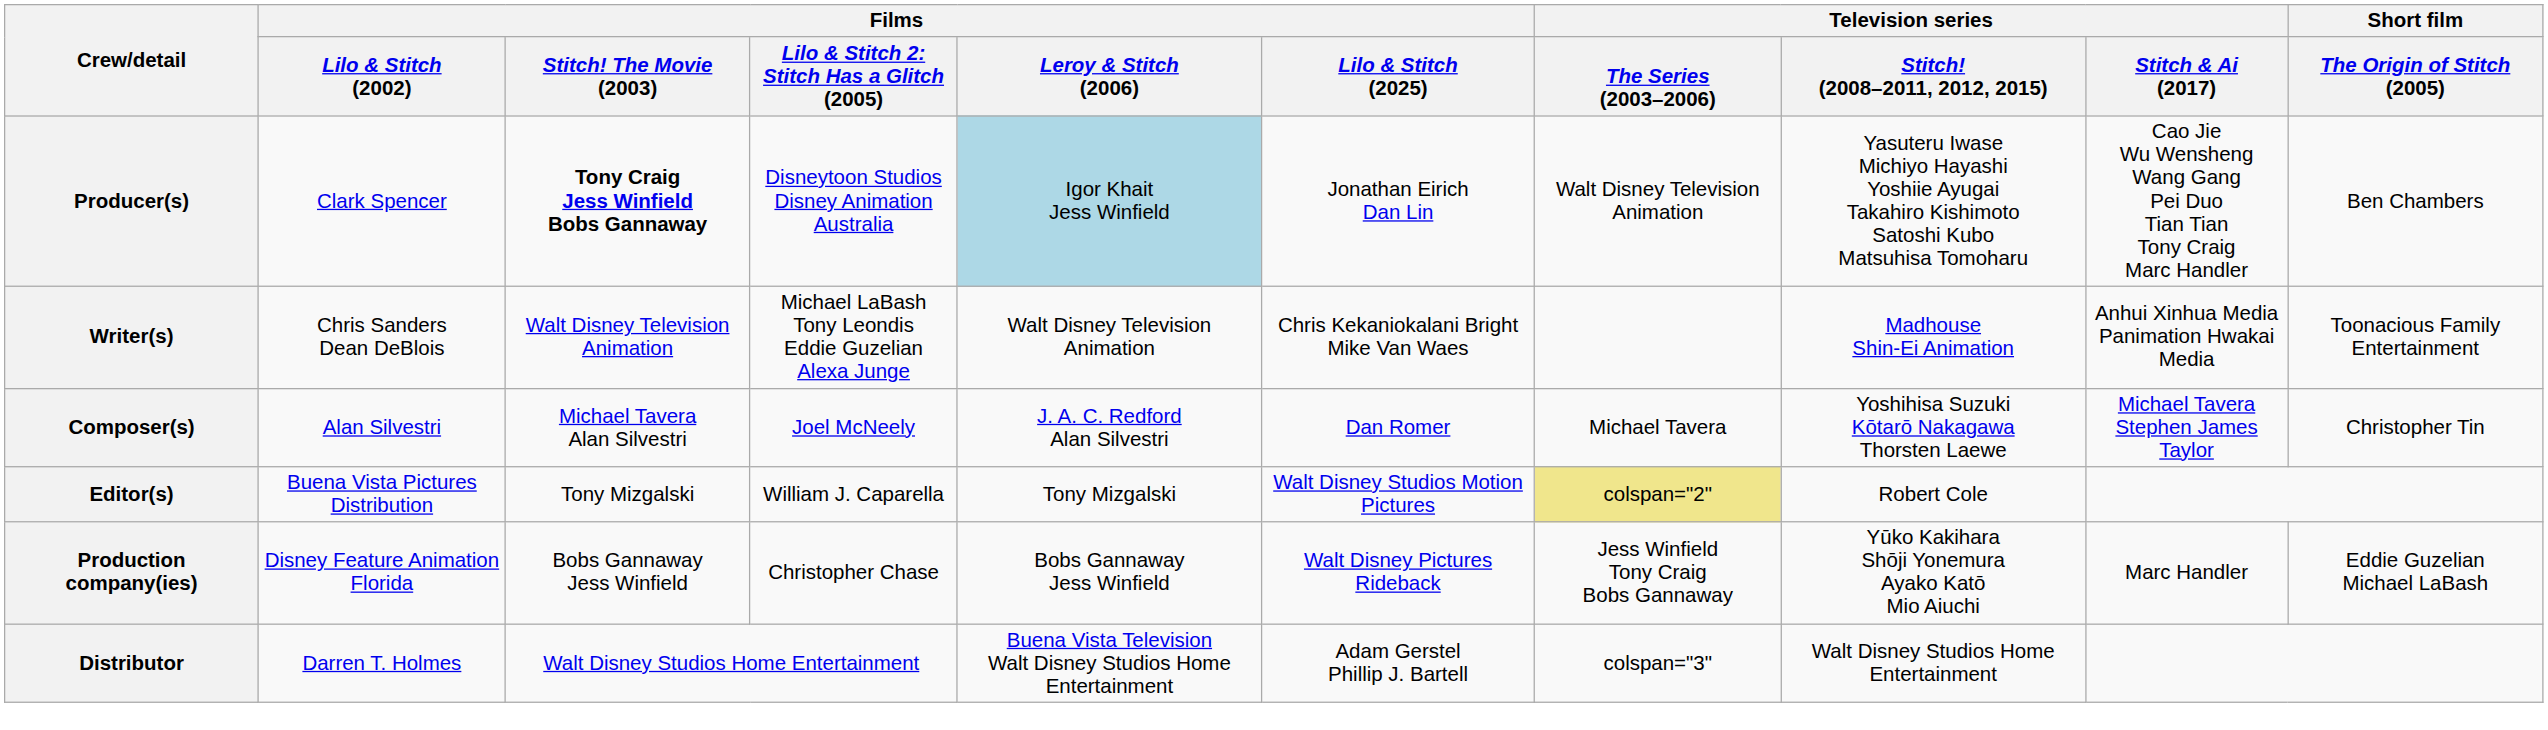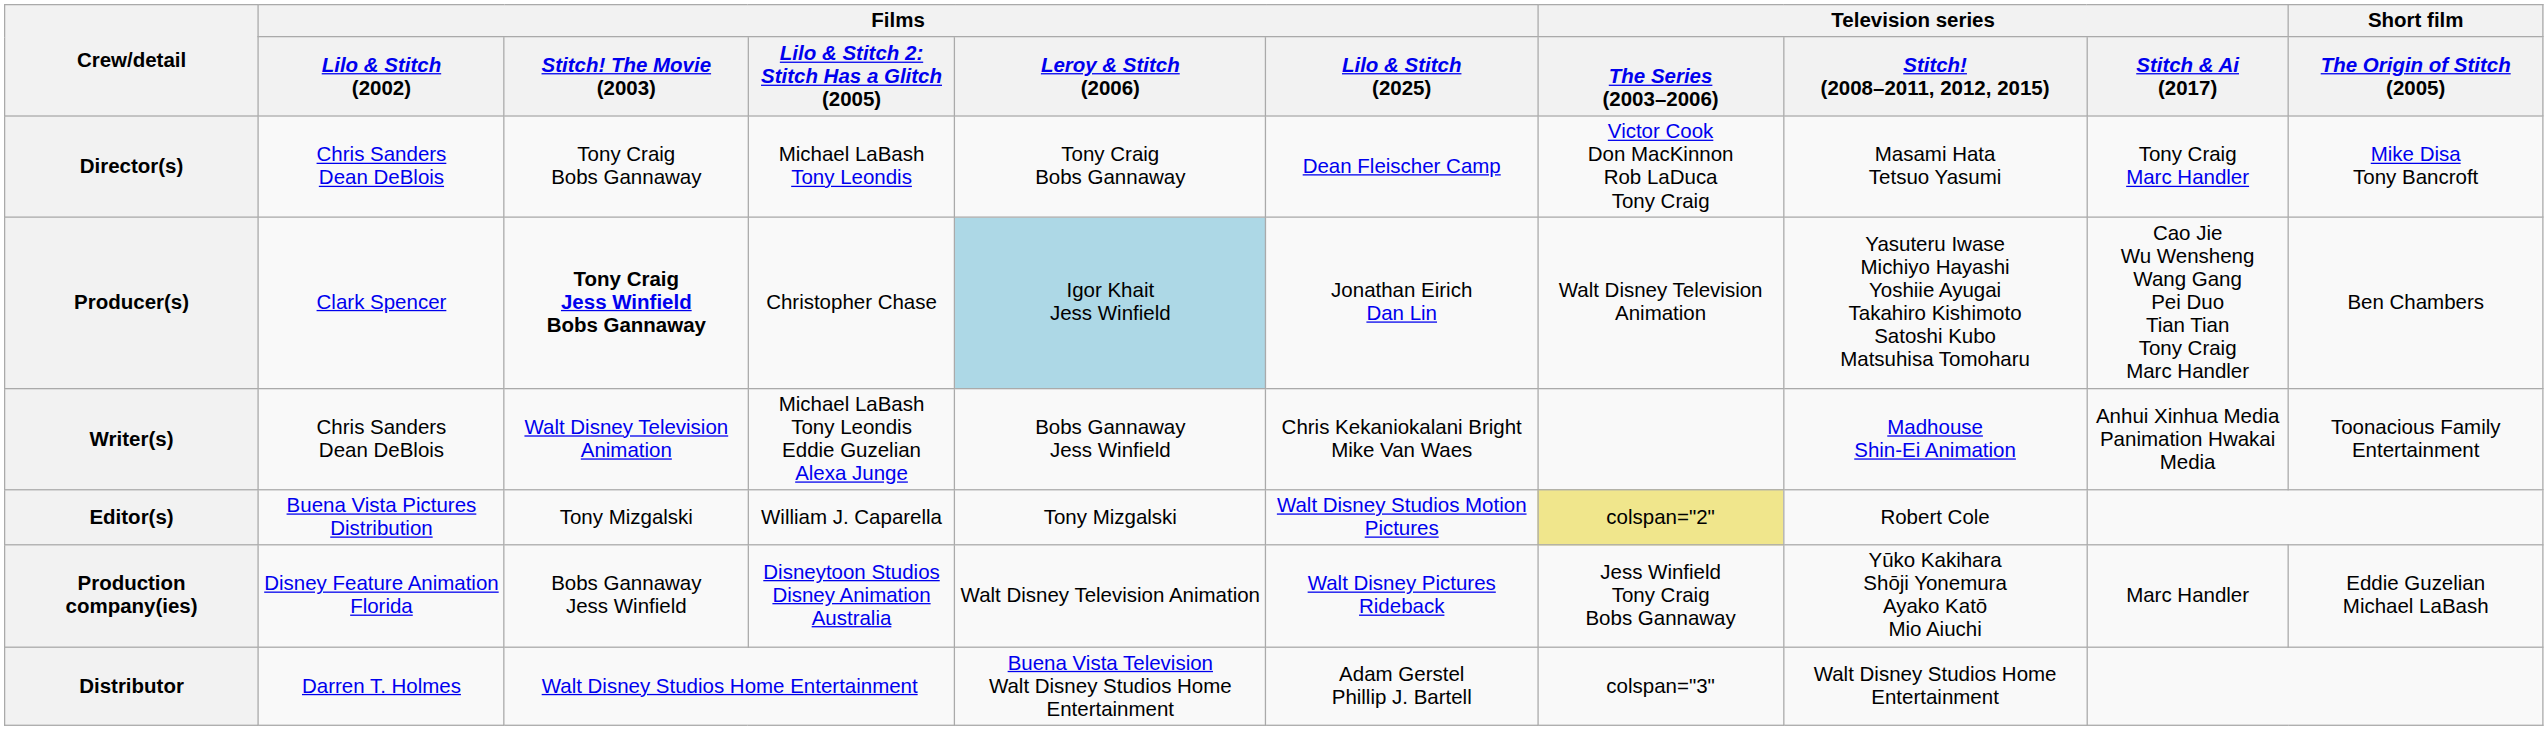+ row: (132, 166)
(854, 200) Disneytoon Studios Disney Animation Australia -> (852, 302) Christopher Chase
(1109, 337) Walt Disney Television Animation -> (1110, 438) Bobs Gannaway Jess Winfield
- row: (132, 427)
(854, 572) Christopher Chase -> (852, 595) Disneytoon Studios Disney Animation Australia
(1109, 572) Bobs Gannaway Jess Winfield -> (1110, 595) Walt Disney Television Animation
